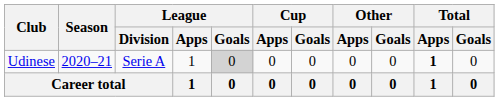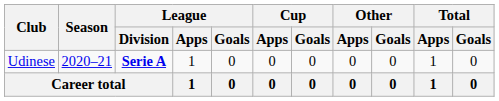(144, 61) normal -> (144, 61) bold
(232, 61) lightgrey background -> (232, 61) no background
(433, 61) bold -> (433, 61) normal
